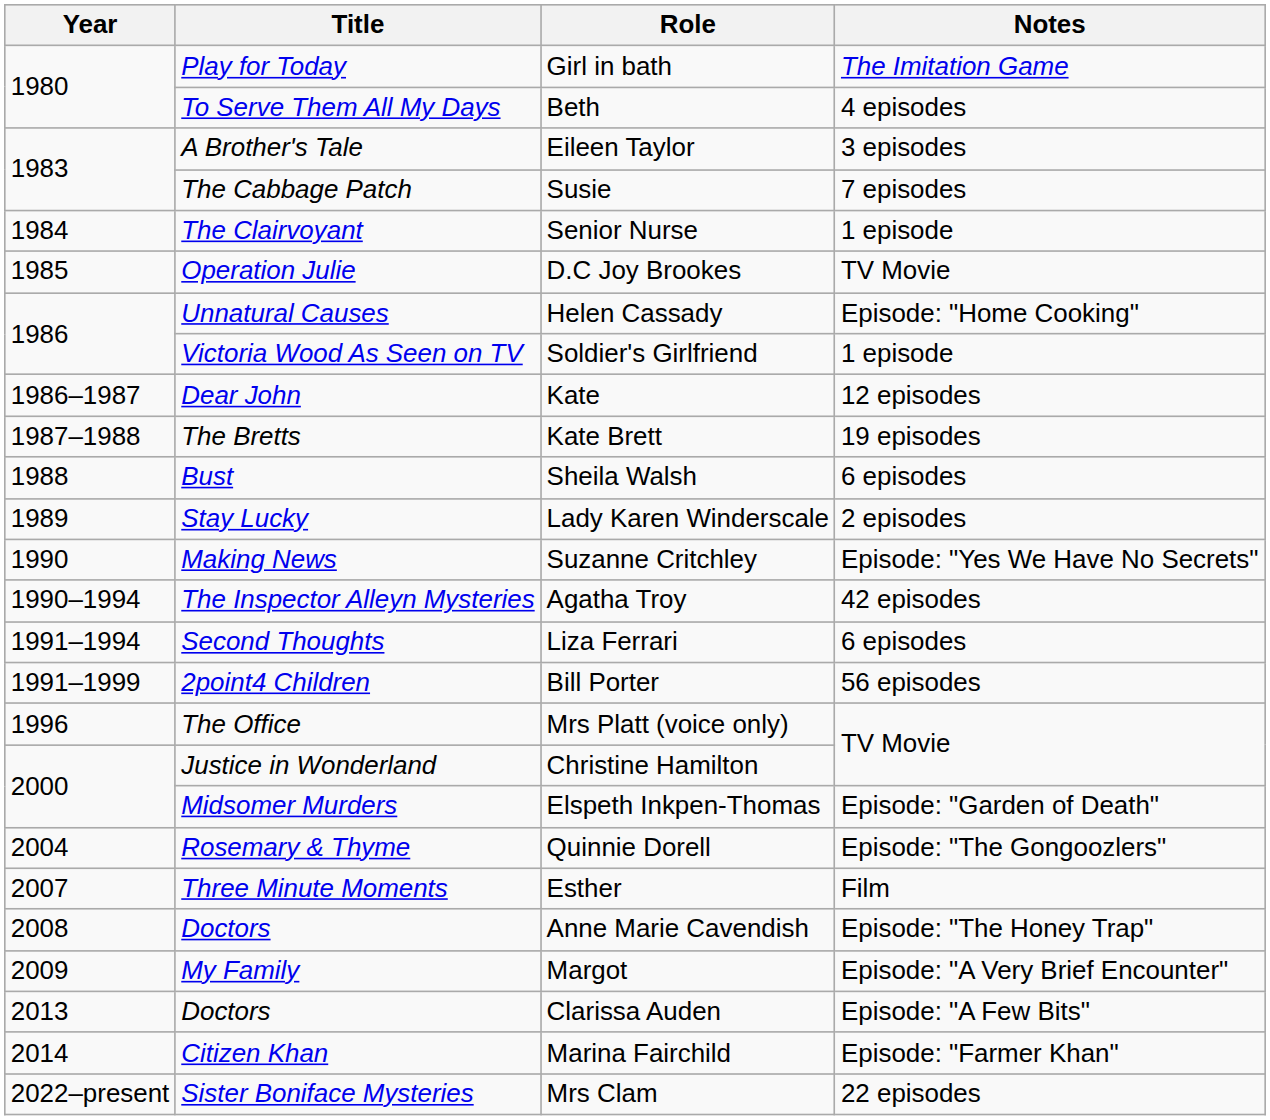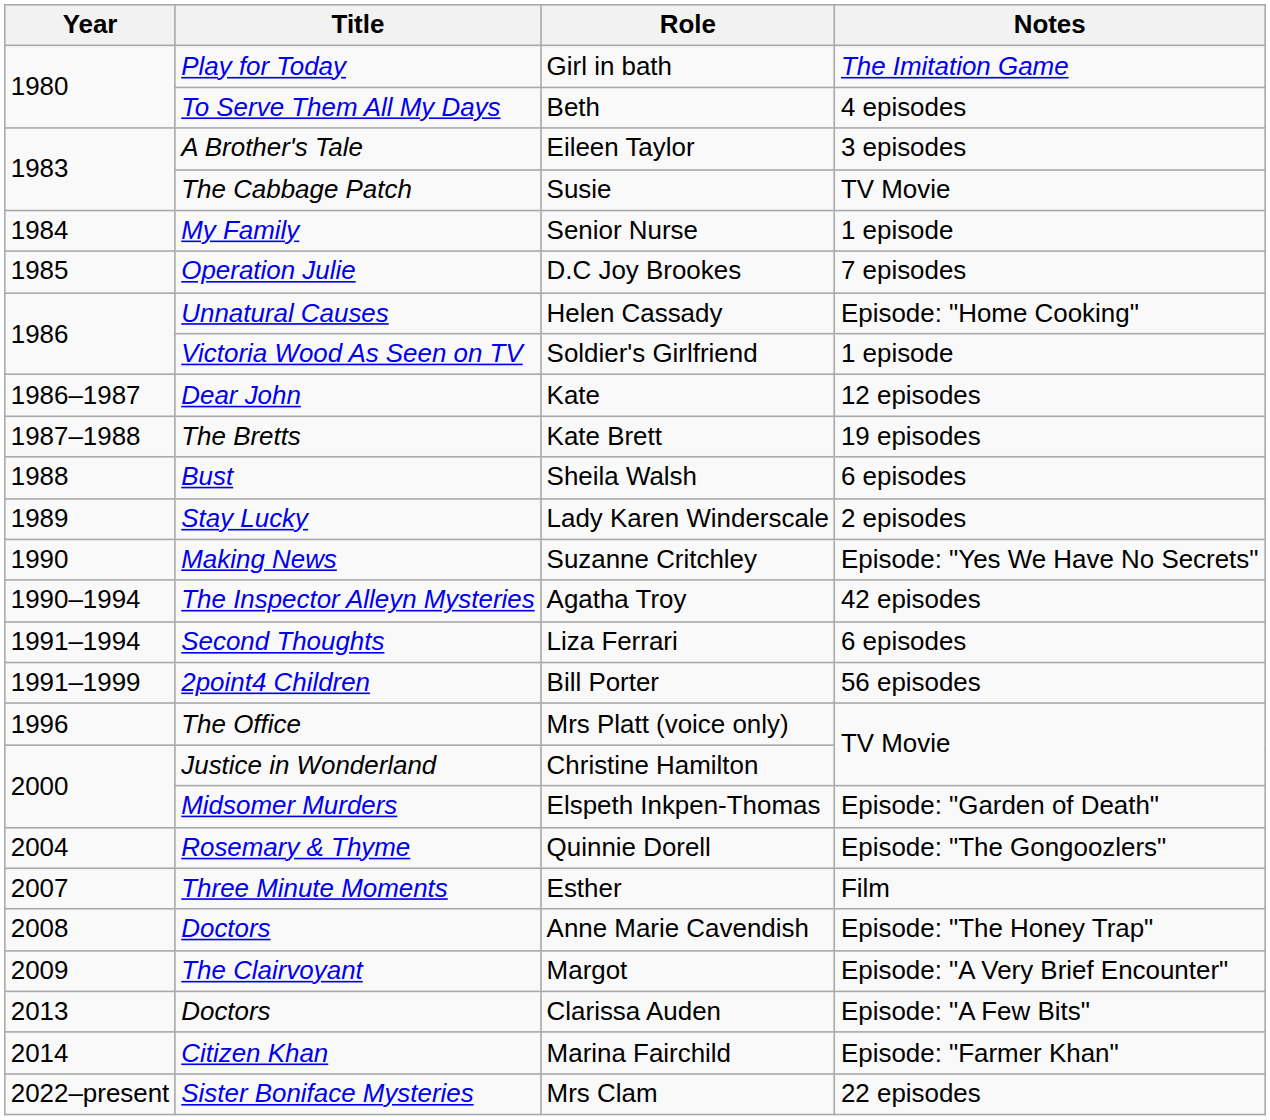(904, 189) 7 episodes -> (896, 189) TV Movie
(272, 230) The Clairvoyant -> (240, 230) My Family
(896, 271) TV Movie -> (904, 271) 7 episodes
(240, 970) My Family -> (272, 970) The Clairvoyant
